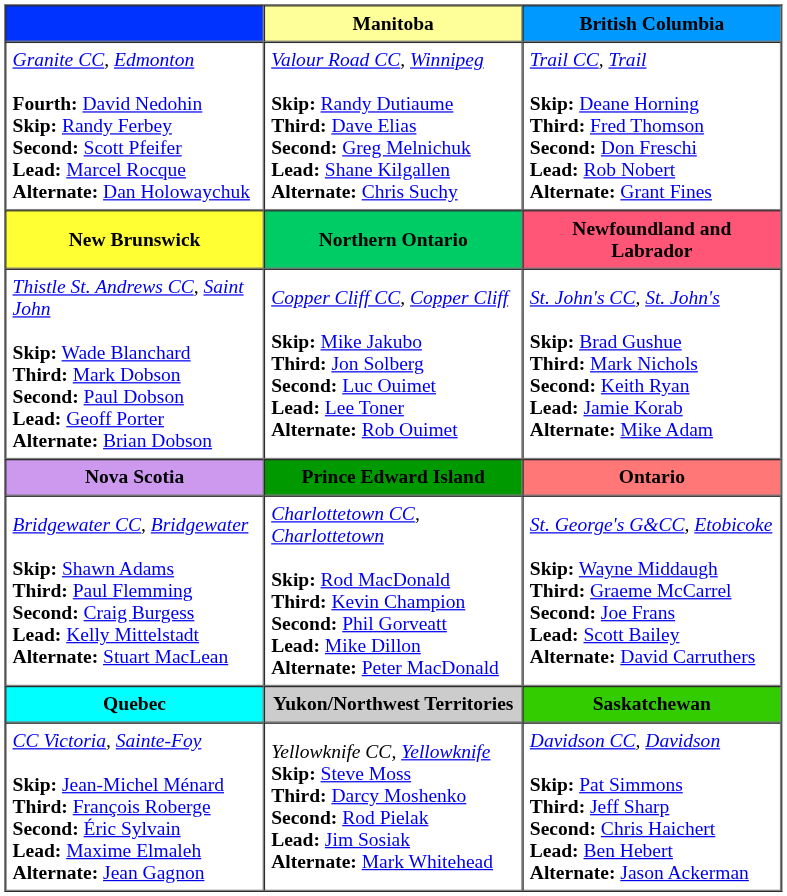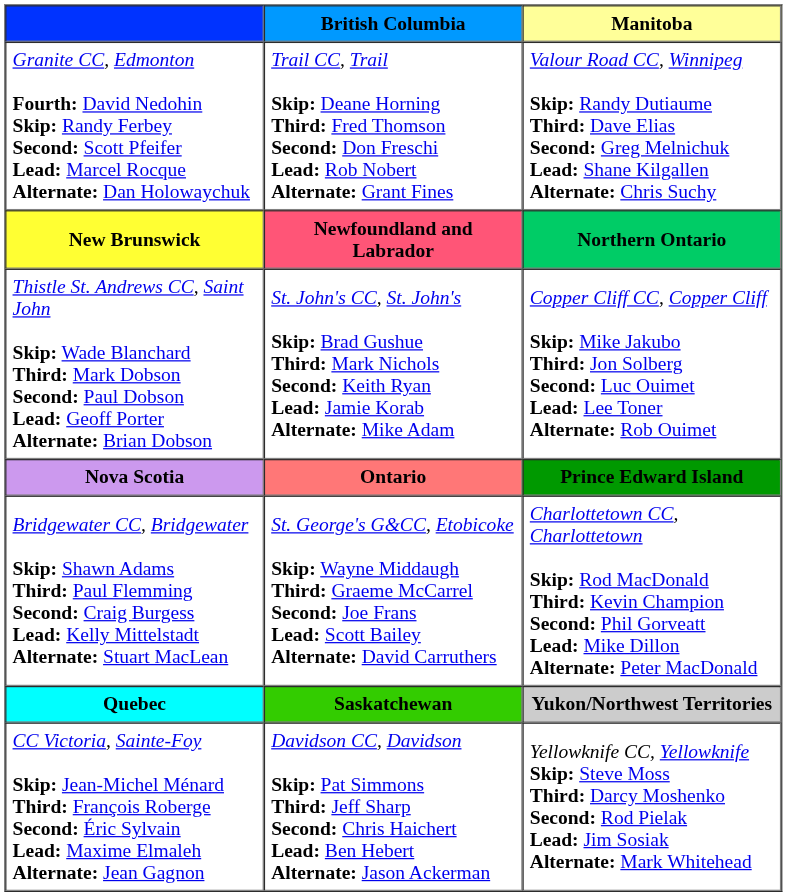columns swapped: (652, 23) <-> (393, 23)
